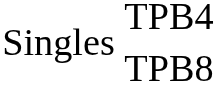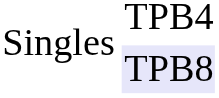(169, 68) no background -> (169, 68) lavender background
